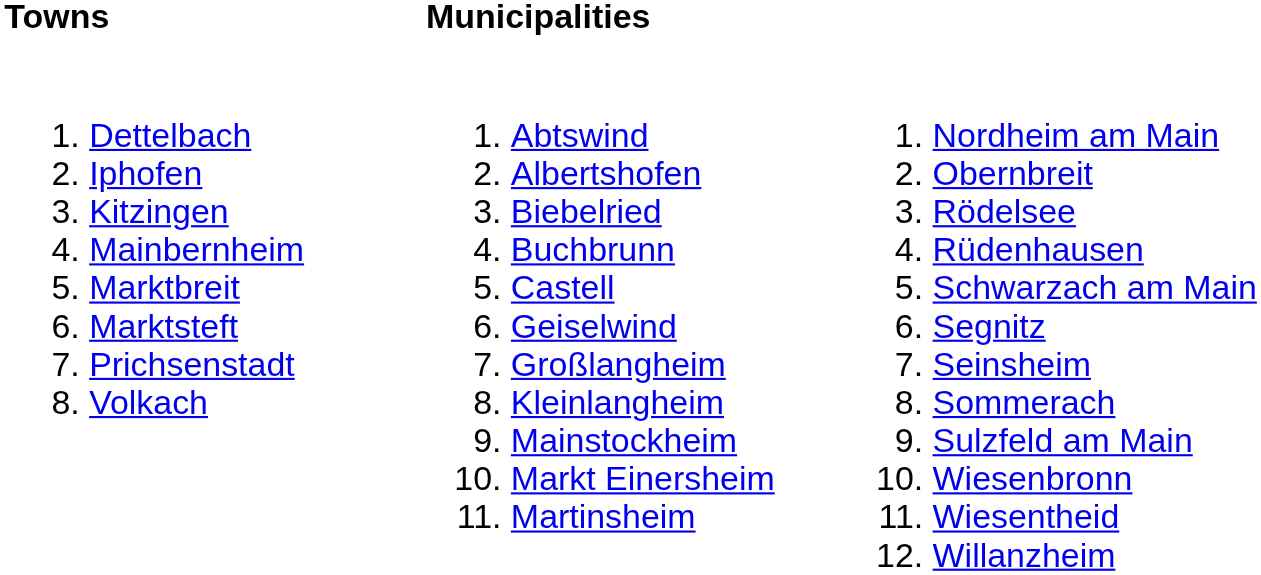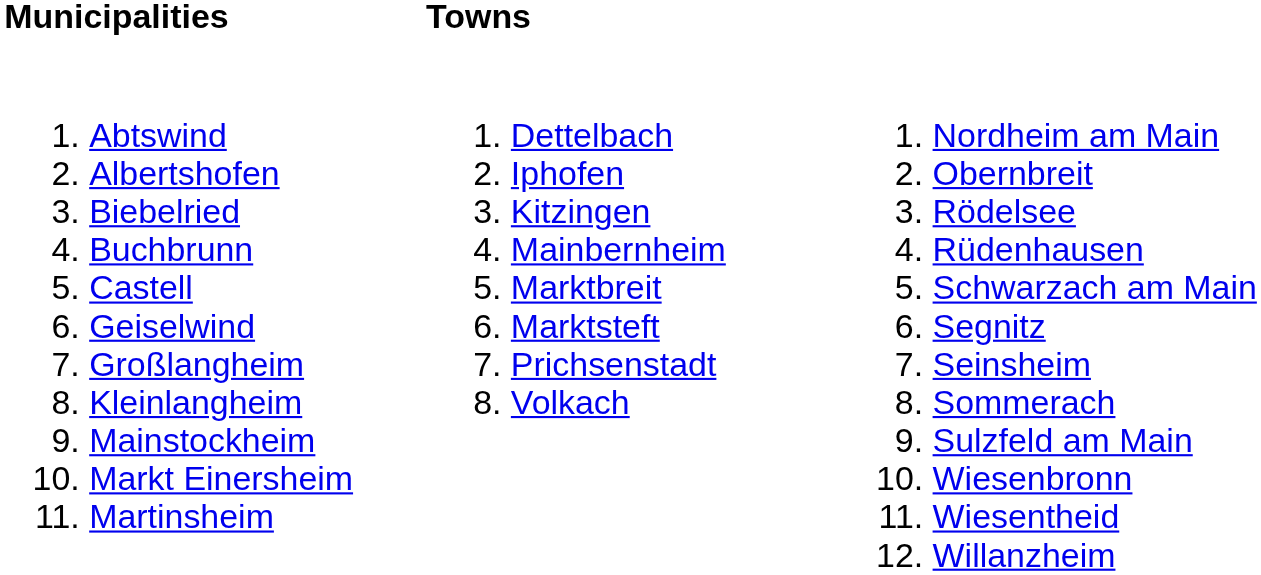columns swapped: (57, 16) <-> (538, 16)
